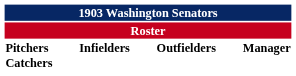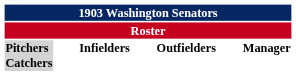(29, 55) no background -> (29, 55) lightgrey background
